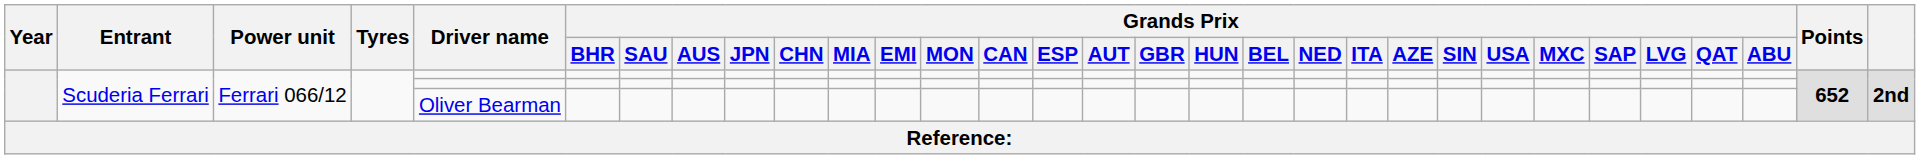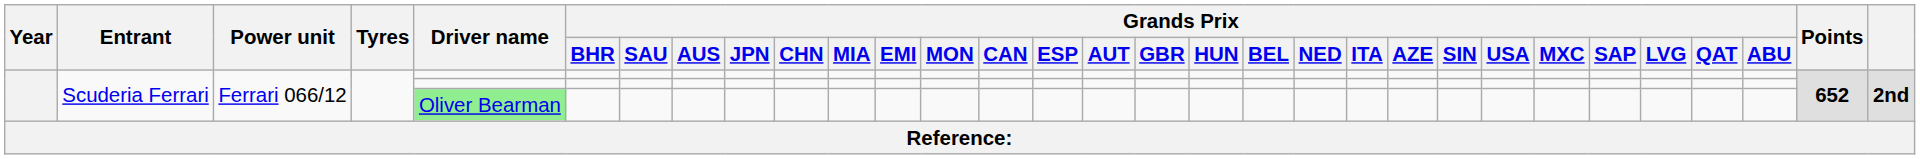(490, 105) no background -> (490, 105) lightgreen background
